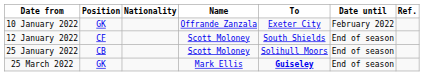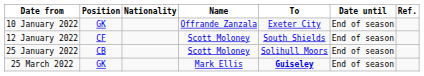(363, 24) February 2022 -> (363, 24) End of season
